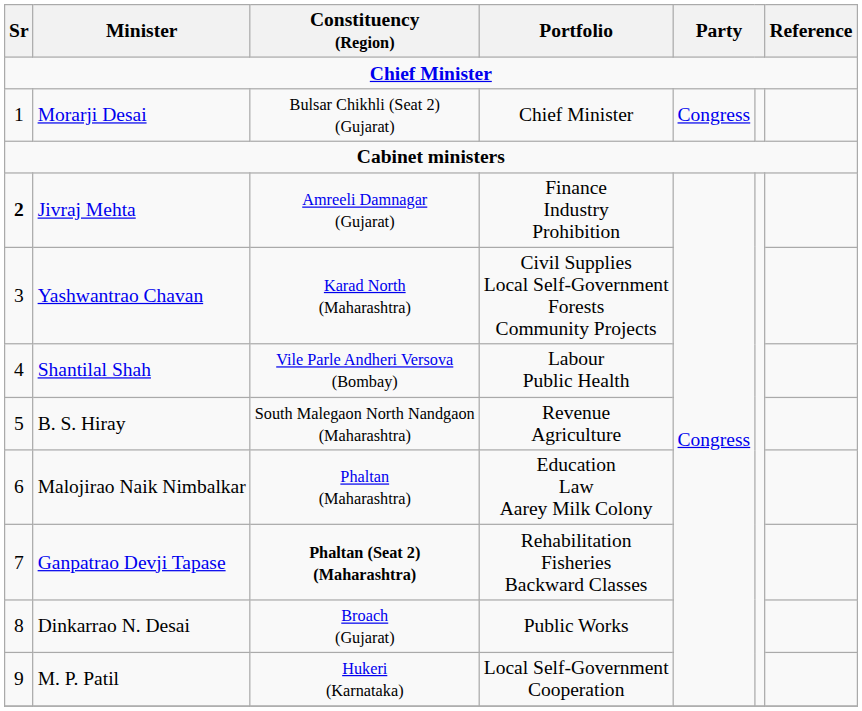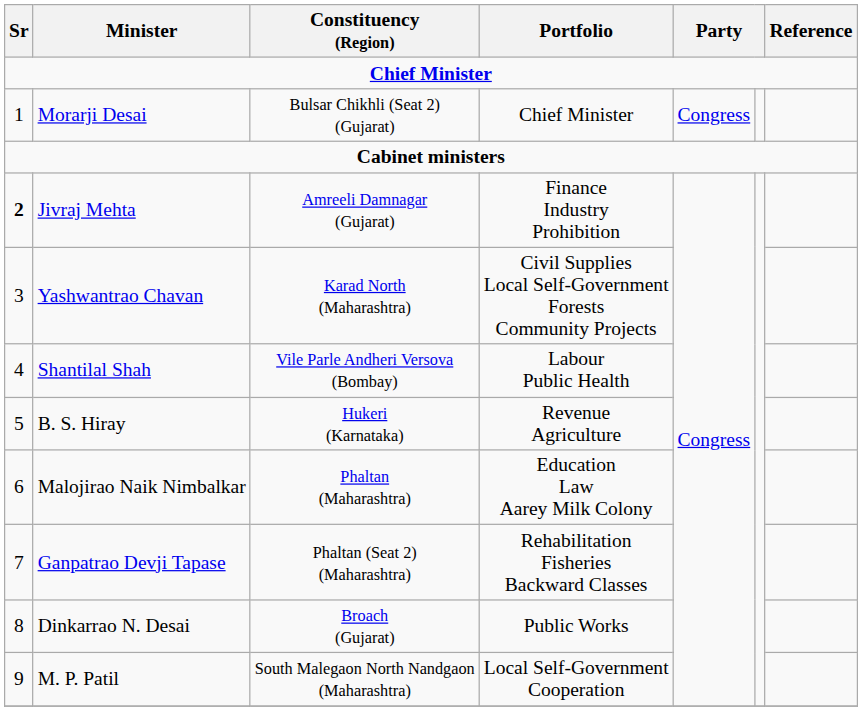(365, 424) South Malegaon North Nandgaon (Maharashtra) -> (365, 424) Hukeri (Karnataka)
(365, 562) bold -> (365, 563) normal
(365, 680) Hukeri (Karnataka) -> (365, 680) South Malegaon North Nandgaon (Maharashtra)
